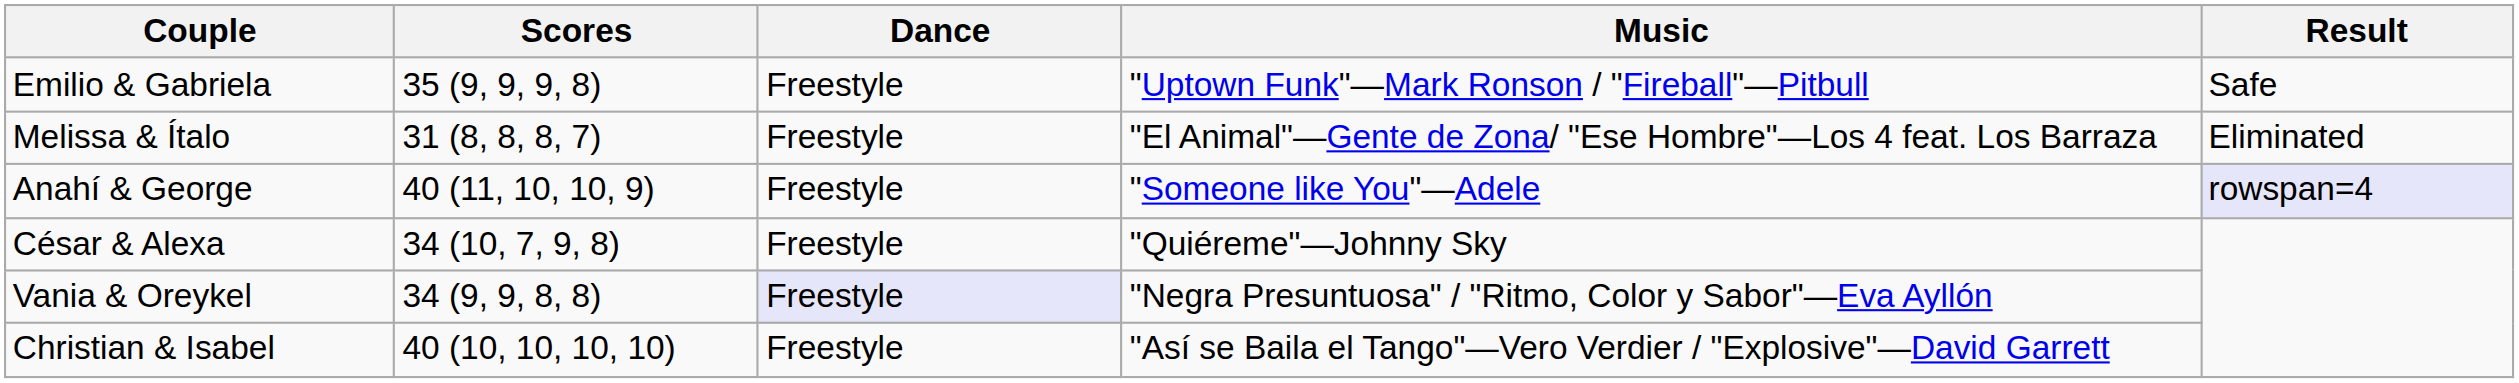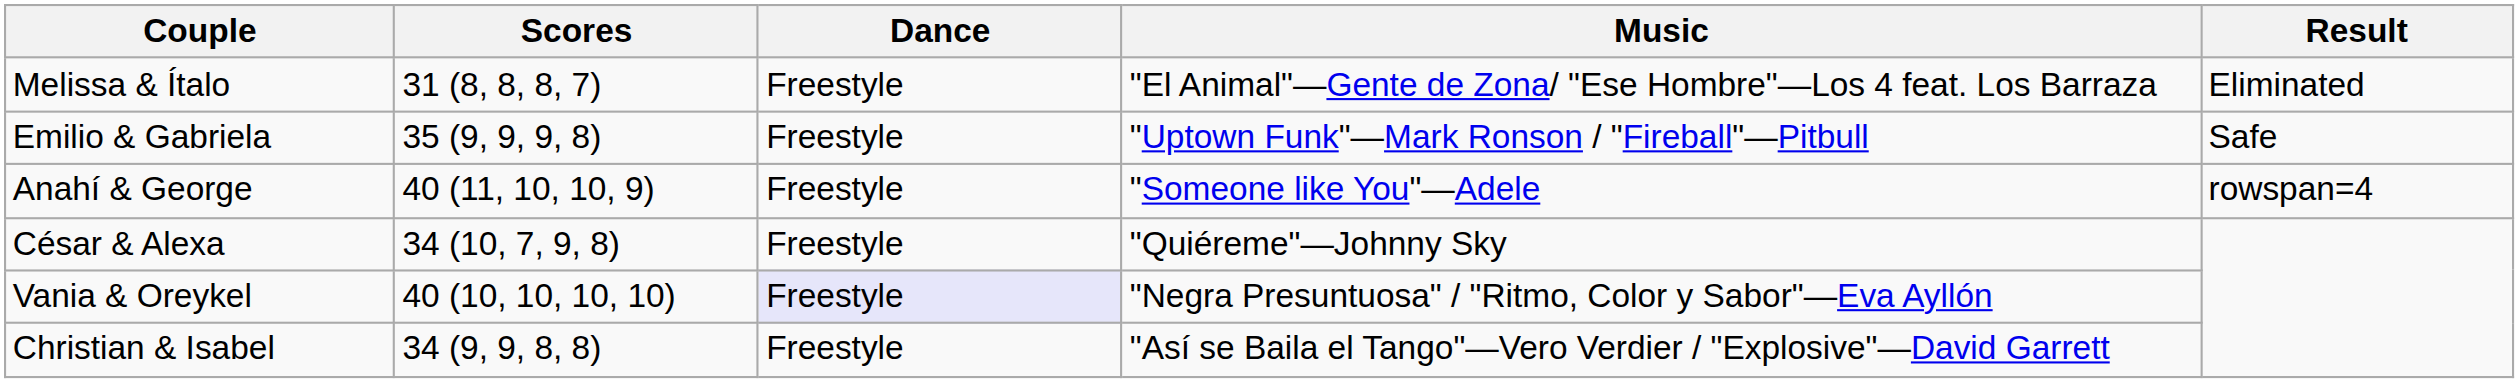rows swapped: (121, 137) <-> (142, 84)
(2291, 190) lavender background -> (2291, 190) no background
(502, 296) 34 (9, 9, 8, 8) -> (539, 296) 40 (10, 10, 10, 10)
(539, 349) 40 (10, 10, 10, 10) -> (502, 349) 34 (9, 9, 8, 8)
